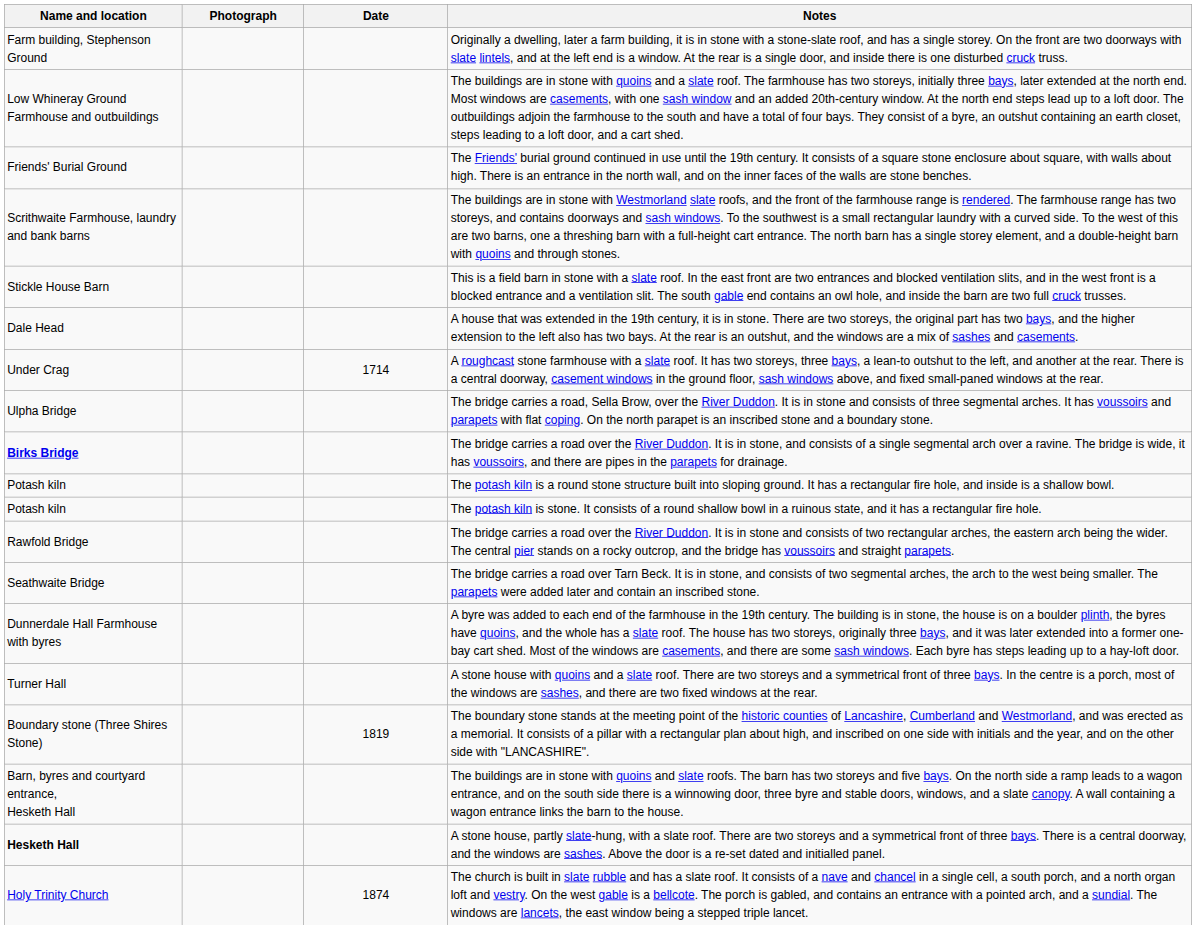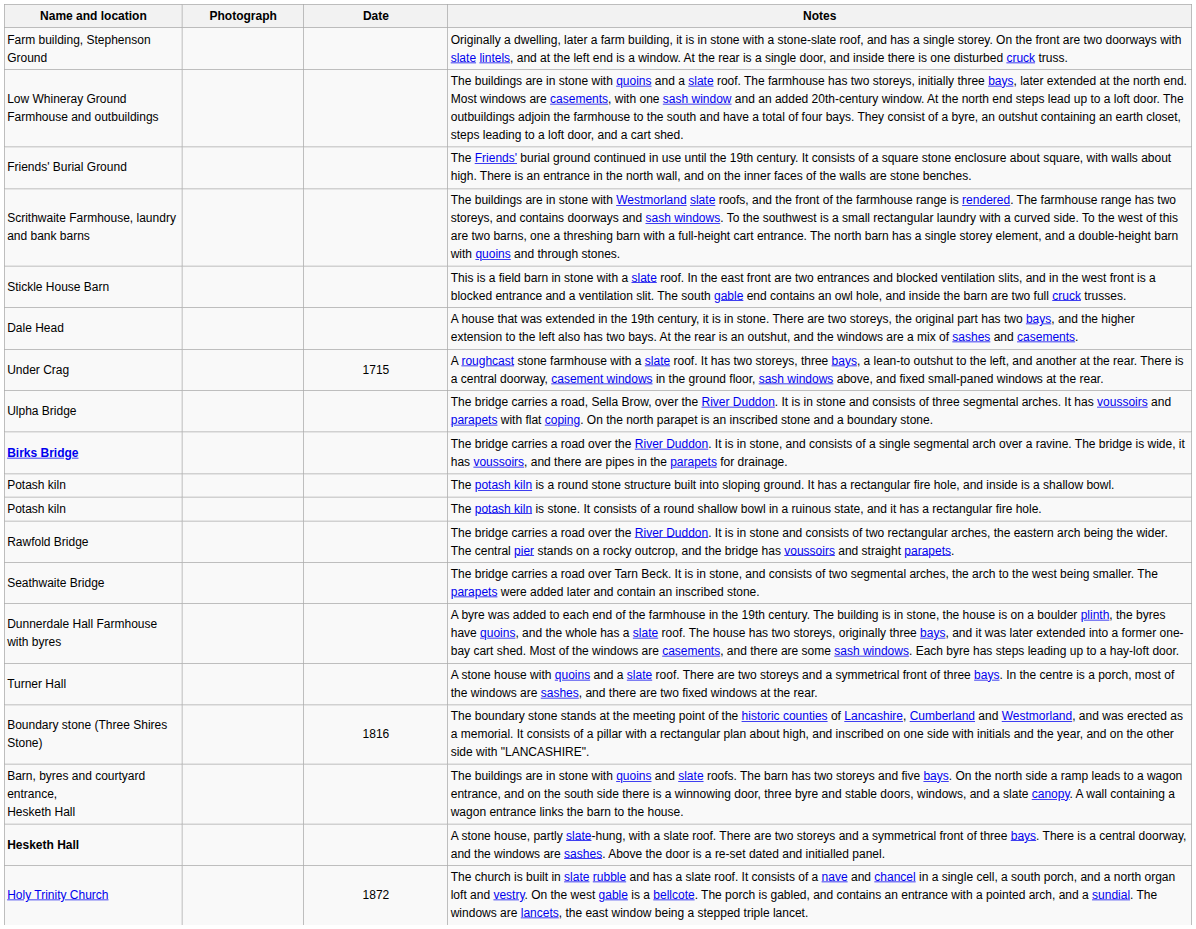(376, 369) 1714 -> (376, 369) 1715
(376, 734) 1819 -> (376, 734) 1816
(376, 895) 1874 -> (376, 895) 1872
